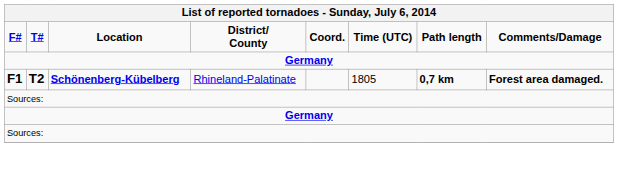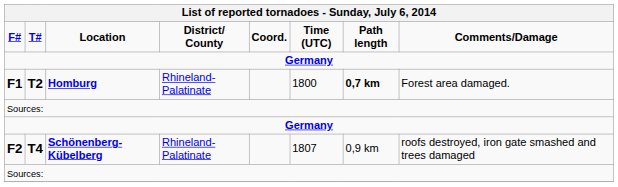(115, 79) Schönenberg-Kübelberg -> (73, 84) Homburg
(364, 79) 1805 -> (304, 84) 1800
(546, 79) bold -> (456, 84) normal
+ row: (15, 149)
